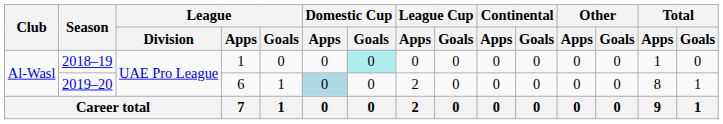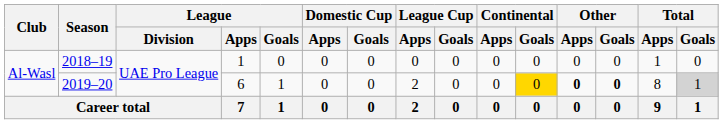(371, 61) paleturquoise background -> (371, 61) no background
(324, 84) lightblue background -> (324, 84) no background
(537, 84) no background -> (537, 84) gold background
(577, 84) normal -> (577, 84) bold
(617, 84) normal -> (617, 84) bold
(698, 84) no background -> (698, 84) lightgrey background
